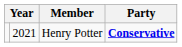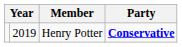(24, 32) 2021 -> (24, 32) 2019
